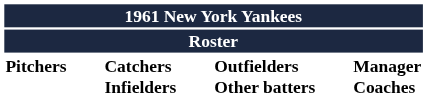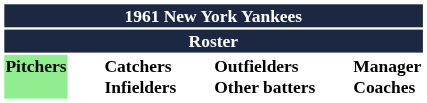(36, 66) no background -> (36, 66) lightgreen background
